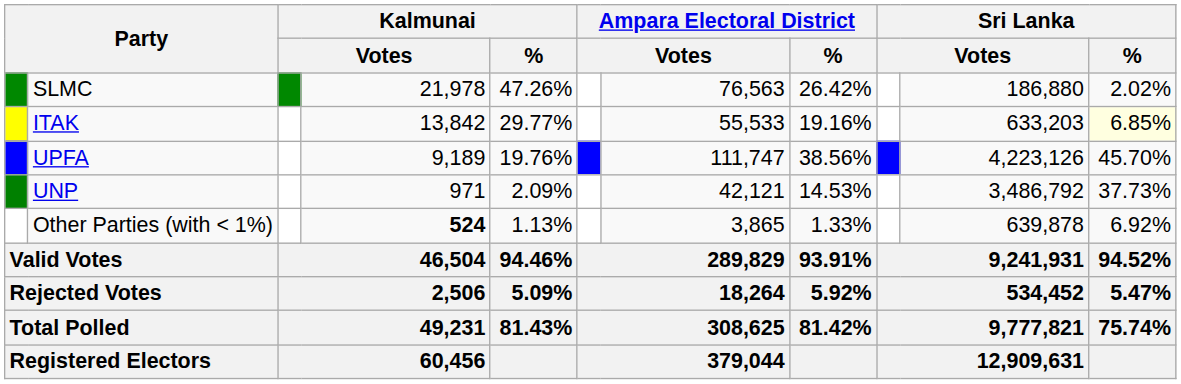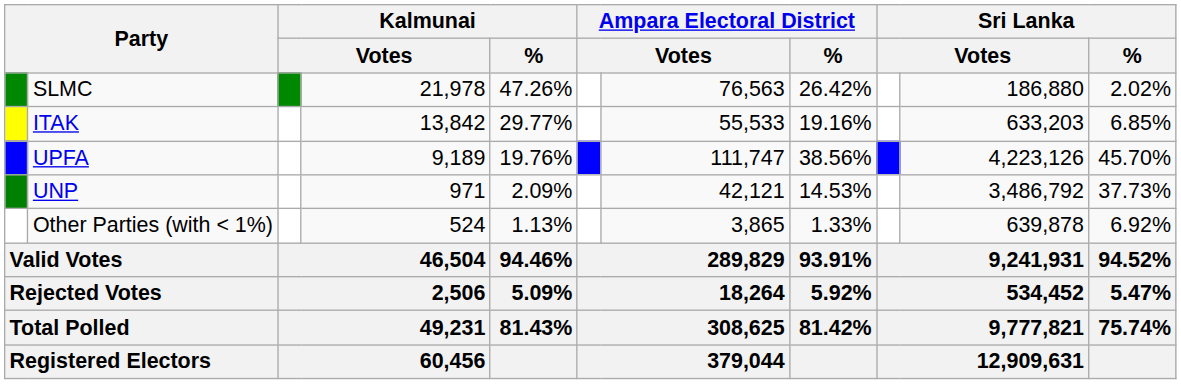(1141, 123) lightyellow background -> (1141, 123) no background
(467, 225) bold -> (467, 225) normal
